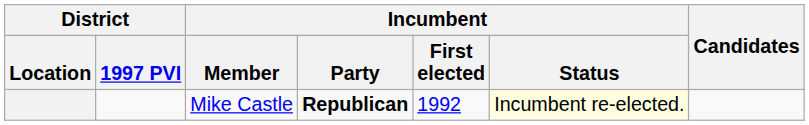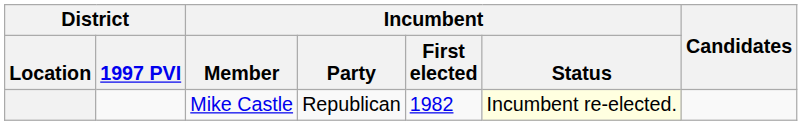(355, 104) bold -> (351, 104) normal
(439, 104) 1992 -> (432, 104) 1982
